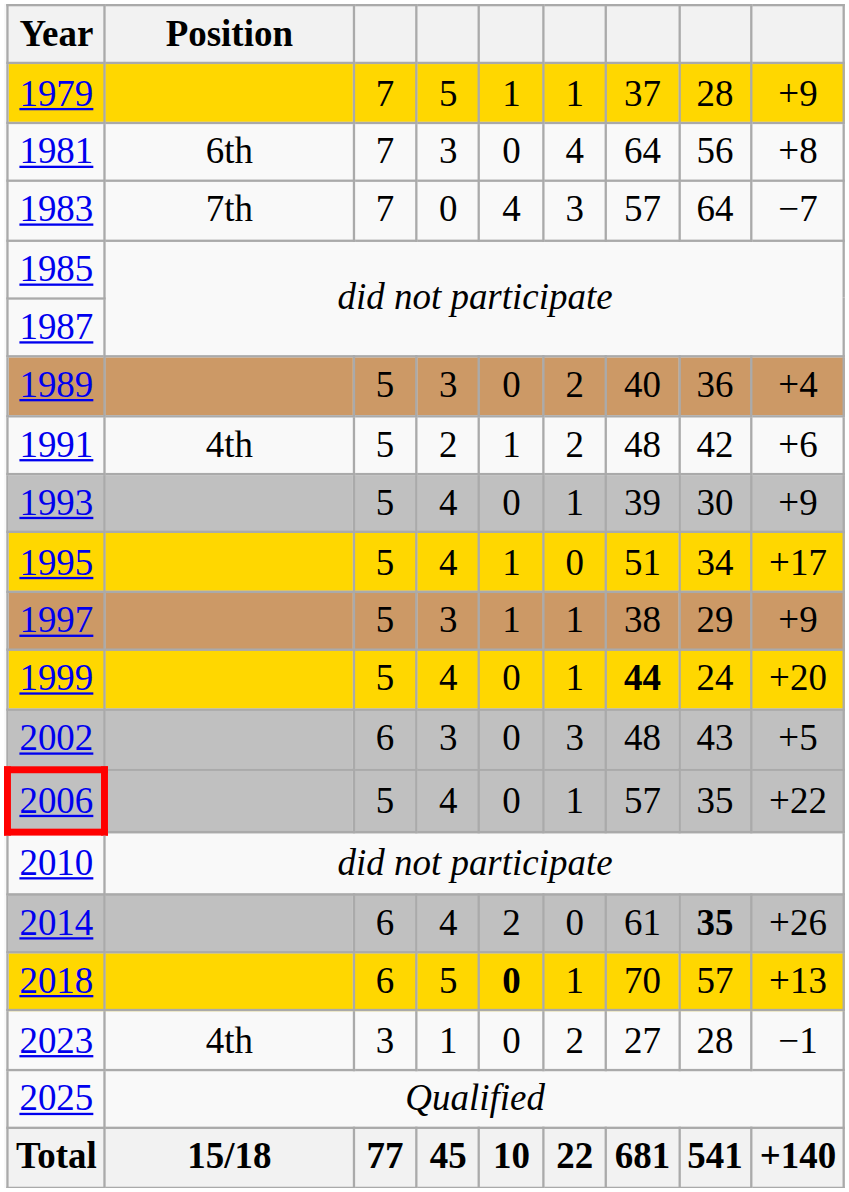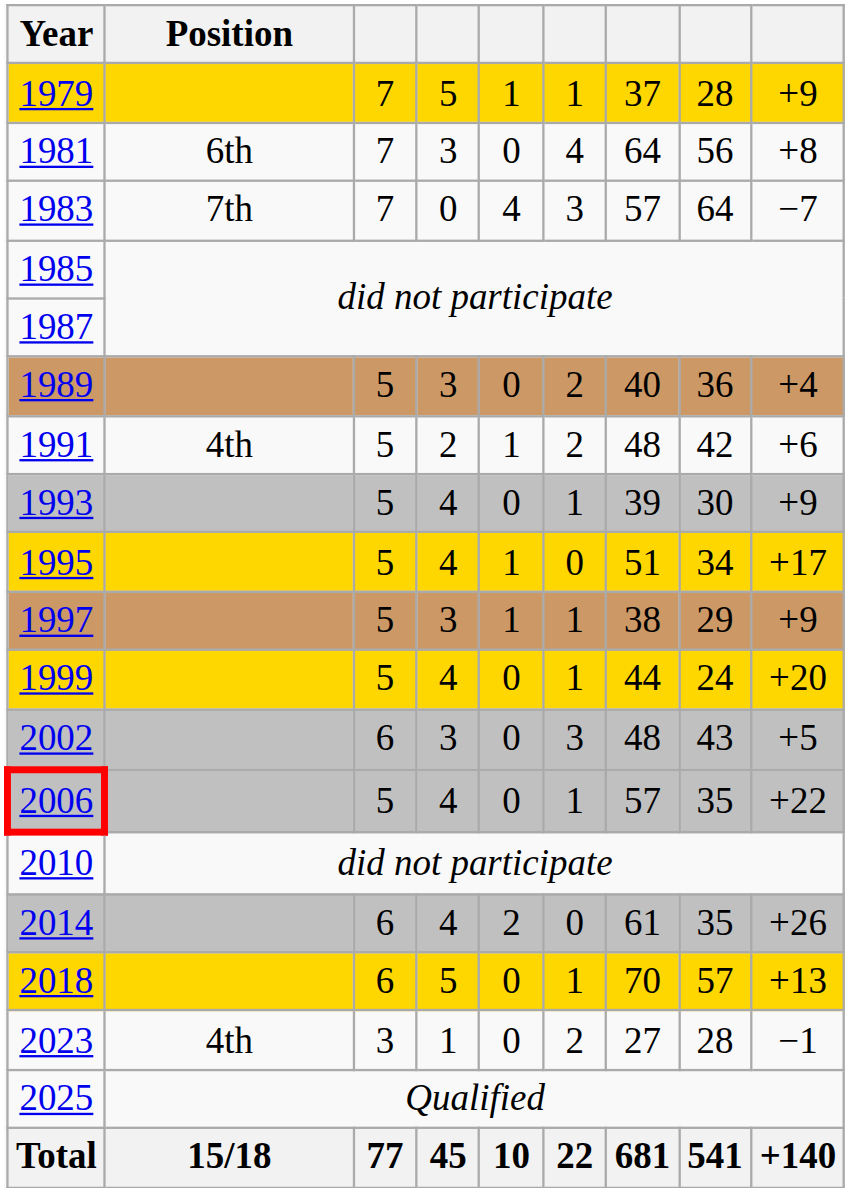(643, 678) bold -> (643, 678) normal
(715, 922) bold -> (715, 922) normal
(511, 980) bold -> (511, 980) normal
